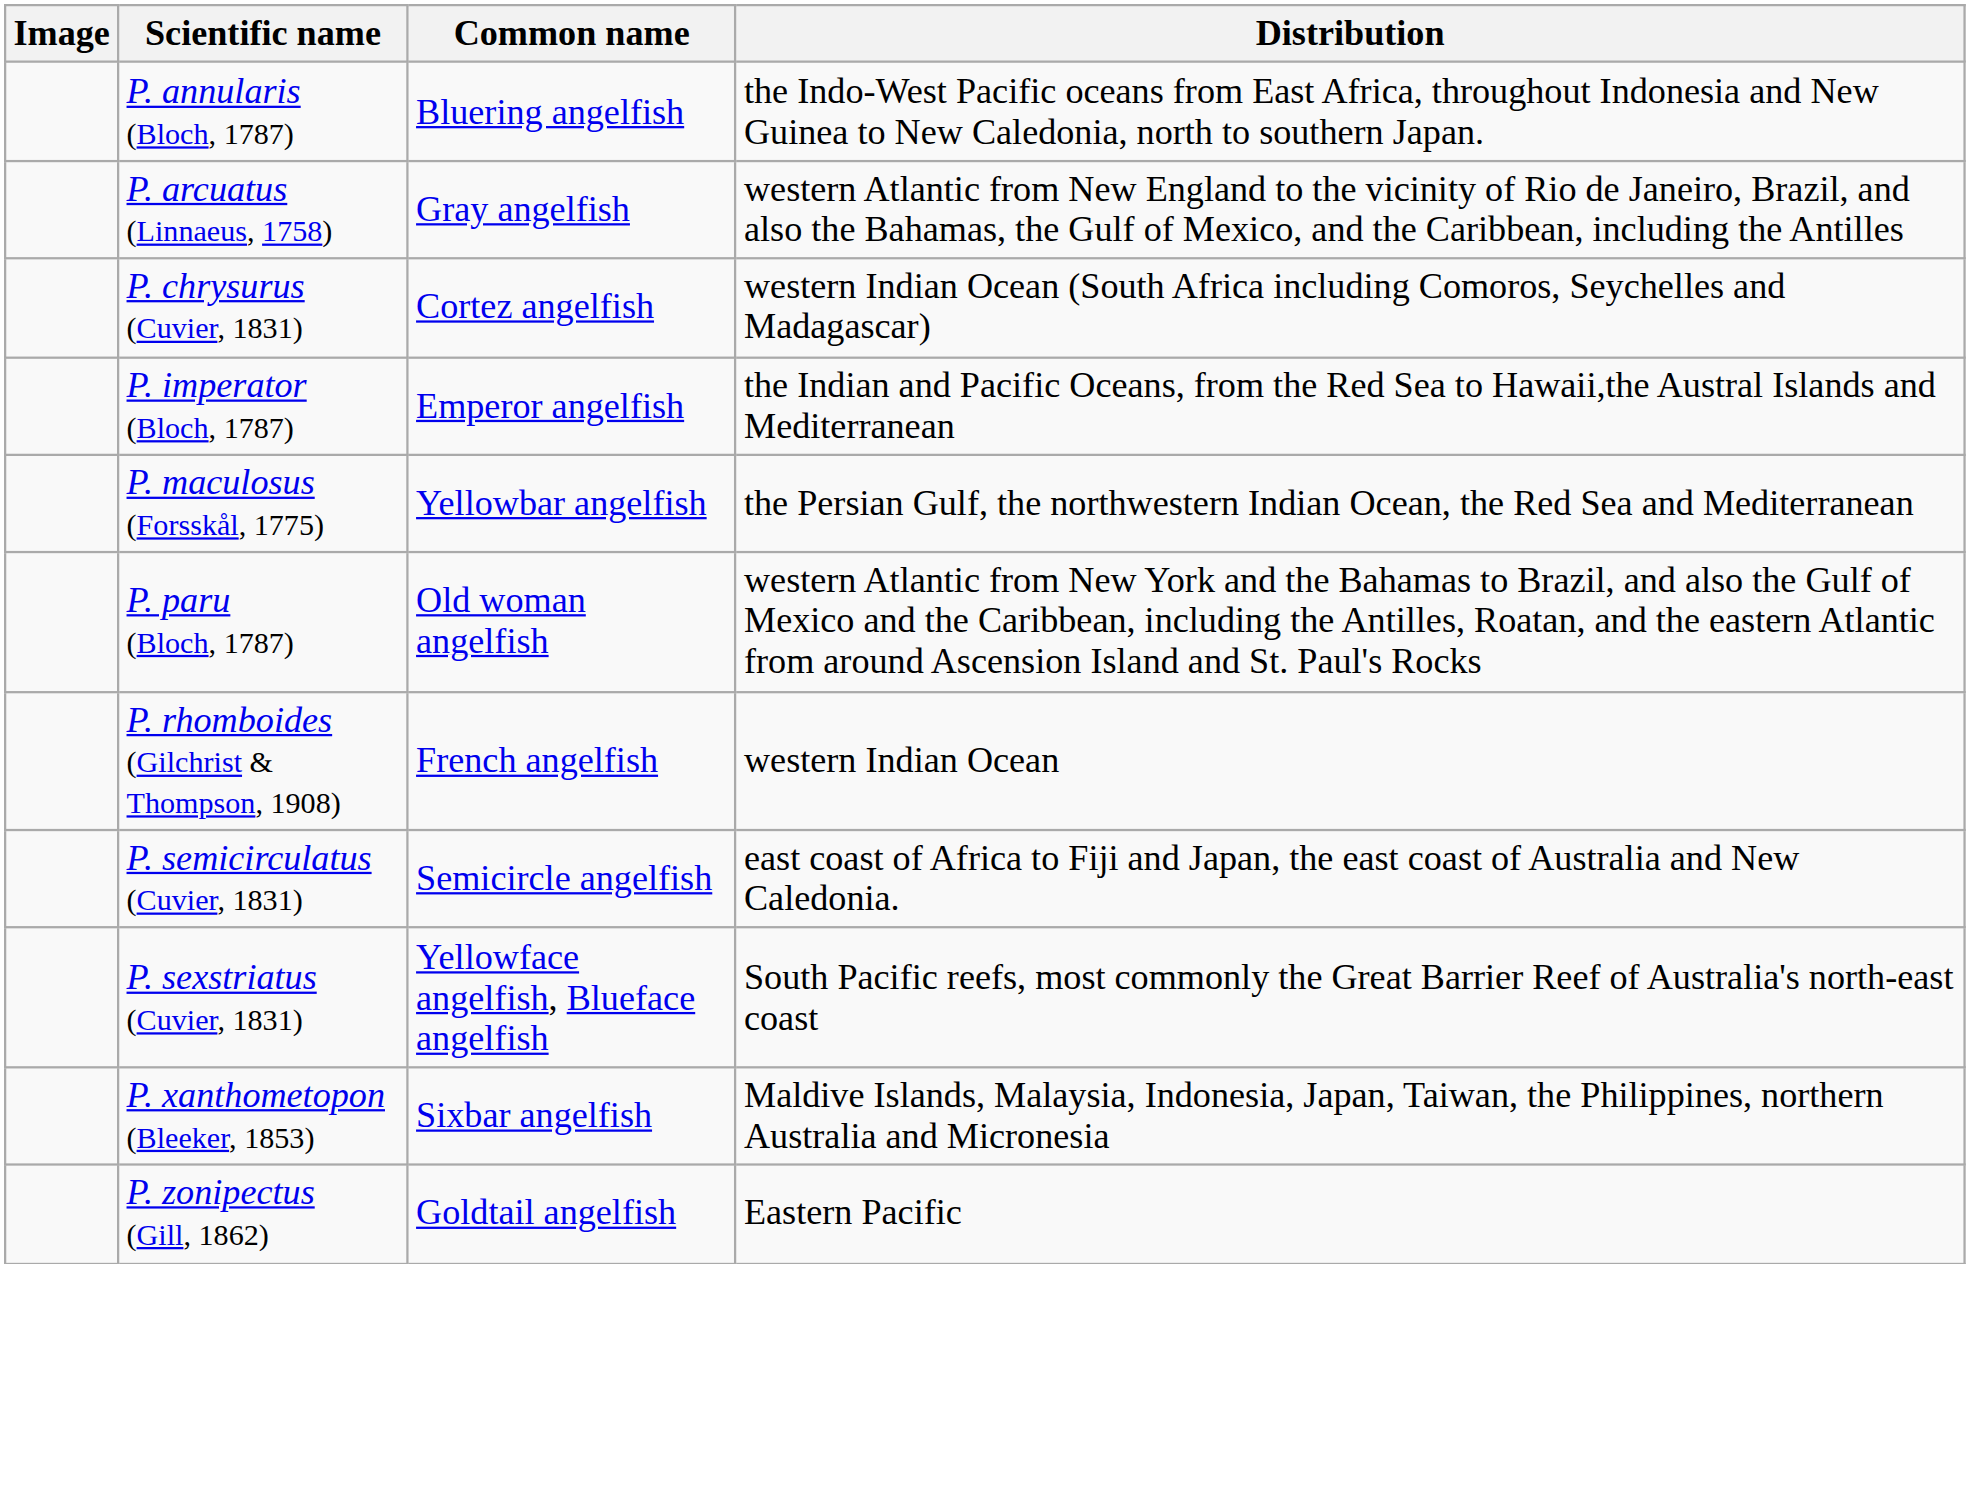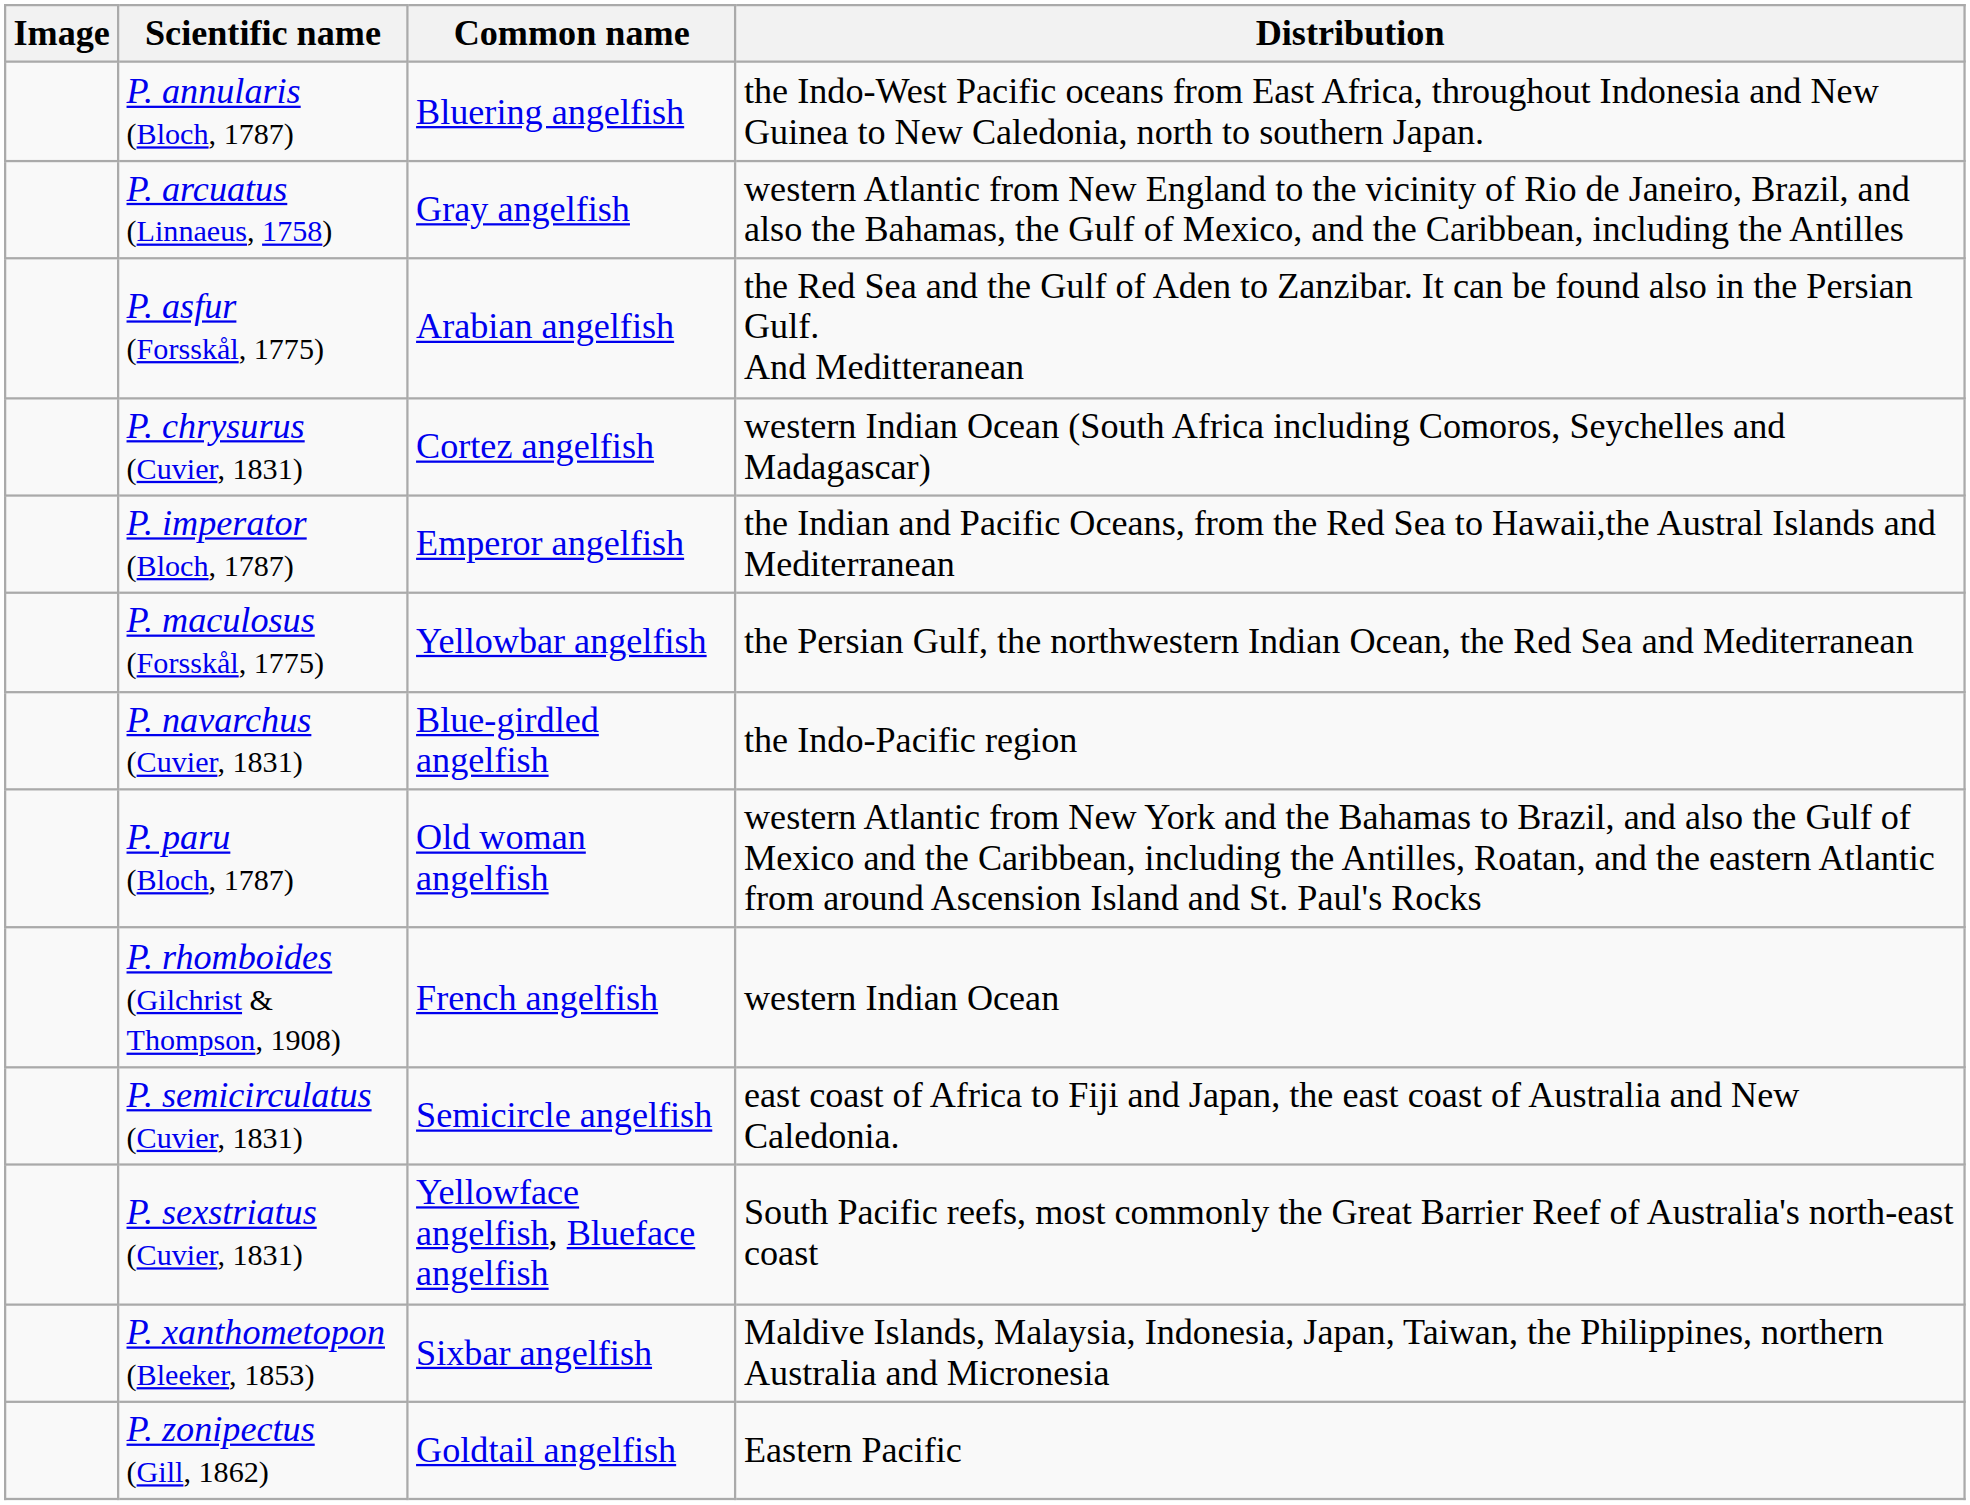+ row: (225, 327)
+ row: (219, 739)
